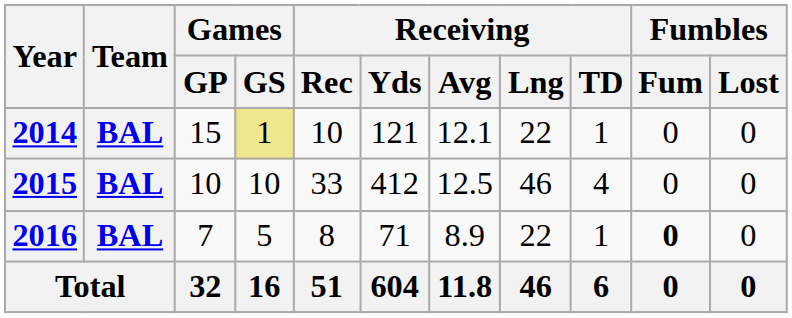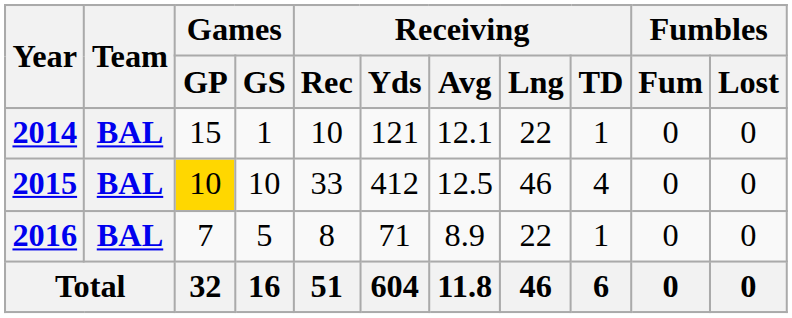(264, 132) khaki background -> (264, 132) no background
(205, 183) no background -> (205, 183) gold background
(671, 235) bold -> (671, 235) normal
